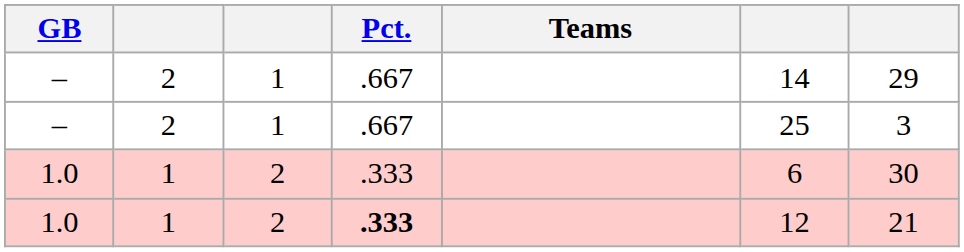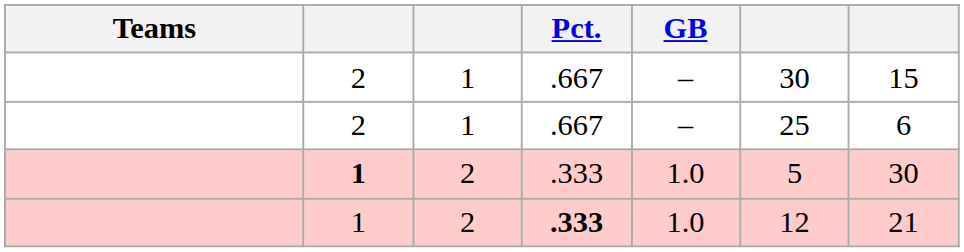columns swapped: (590, 28) <-> (59, 28)
(795, 76) 14 -> (795, 76) 30
(904, 76) 29 -> (904, 76) 15
(904, 125) 3 -> (904, 125) 6
(168, 173) normal -> (358, 173) bold
(795, 173) 6 -> (795, 173) 5
